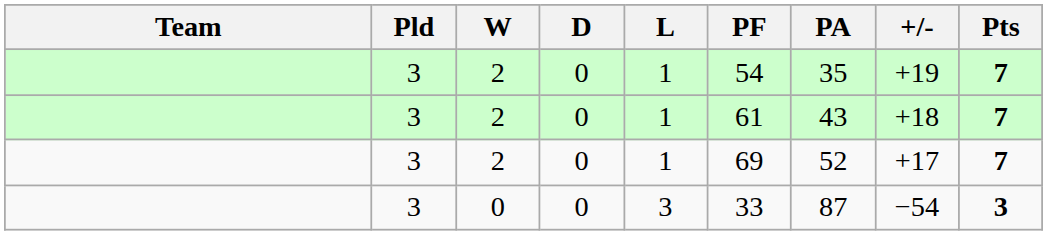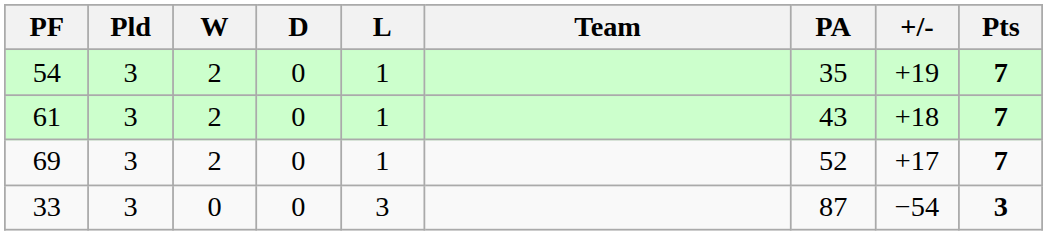columns swapped: (188, 26) <-> (749, 26)
